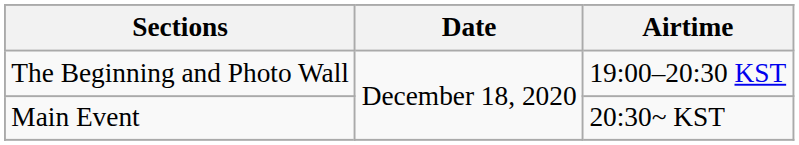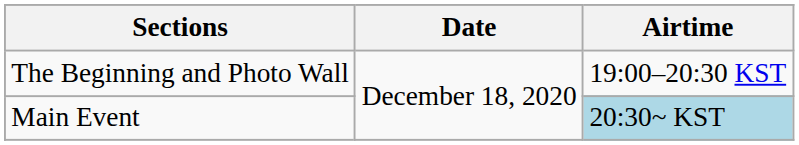(657, 117) no background -> (657, 117) lightblue background
